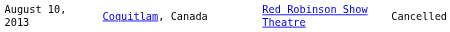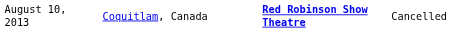(315, 16) normal -> (315, 16) bold
